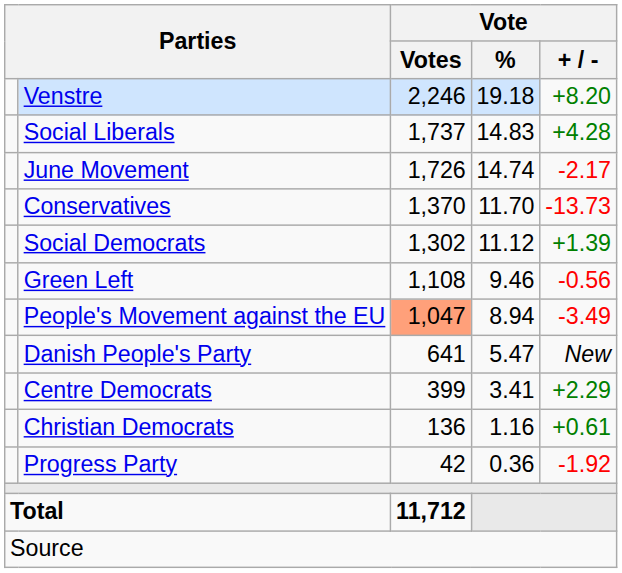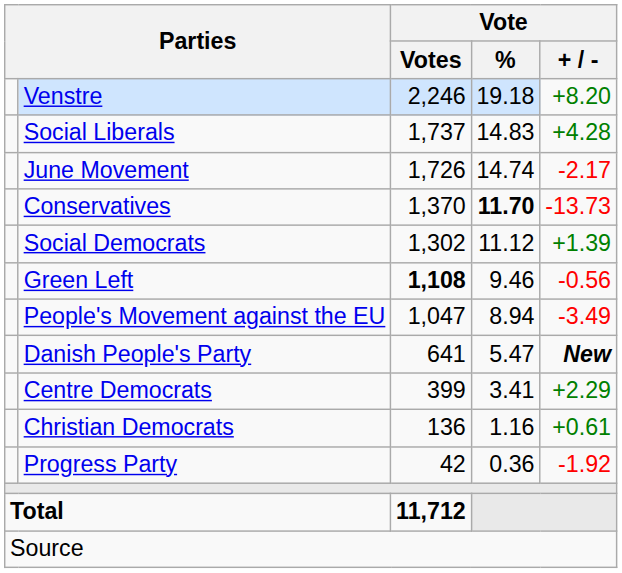(506, 206) normal -> (506, 206) bold
(437, 280) normal -> (437, 280) bold
(437, 317) lightsalmon background -> (437, 317) no background
(588, 354) normal -> (587, 354) bold
